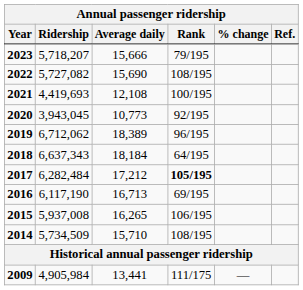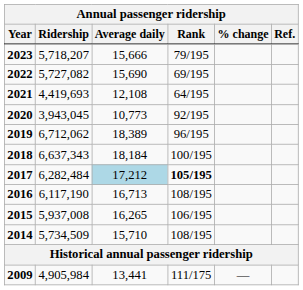(191, 74) 108/195 -> (191, 74) 69/195
(191, 94) 100/195 -> (191, 94) 64/195
(191, 154) 64/195 -> (191, 154) 100/195
(130, 174) no background -> (130, 174) lightblue background
(191, 194) 69/195 -> (191, 194) 108/195
